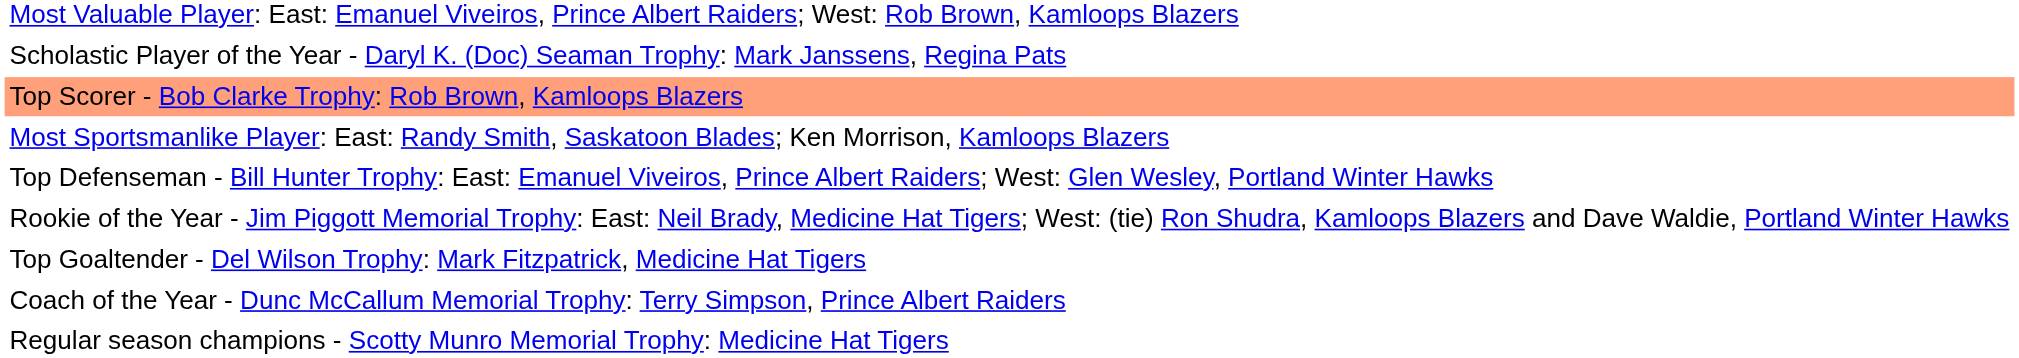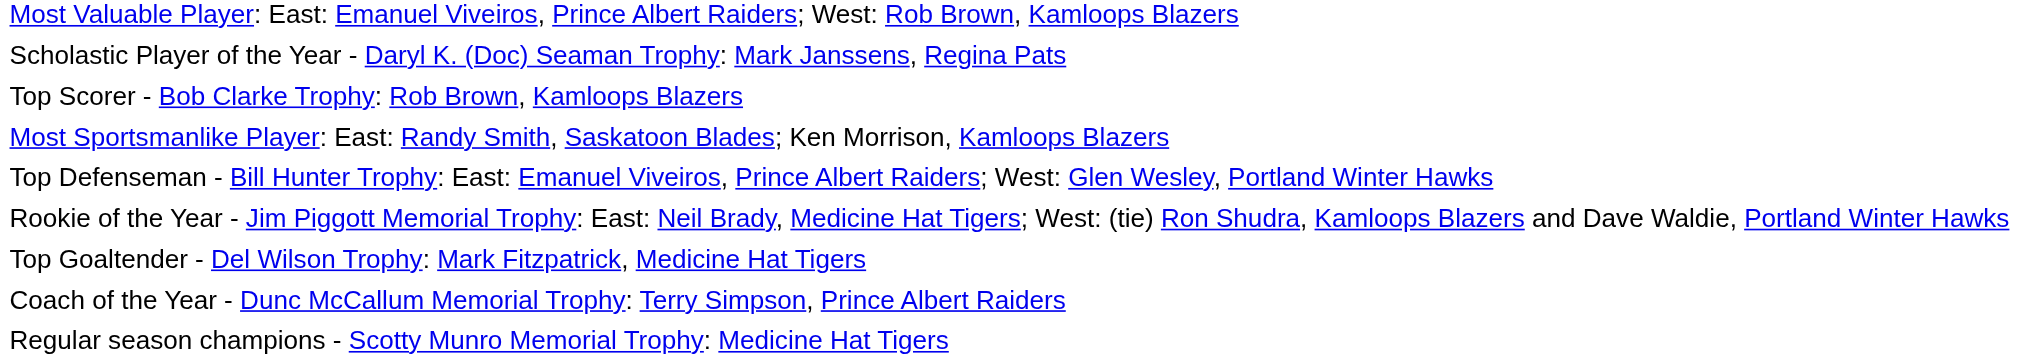(376, 96) lightsalmon background -> (376, 96) no background
